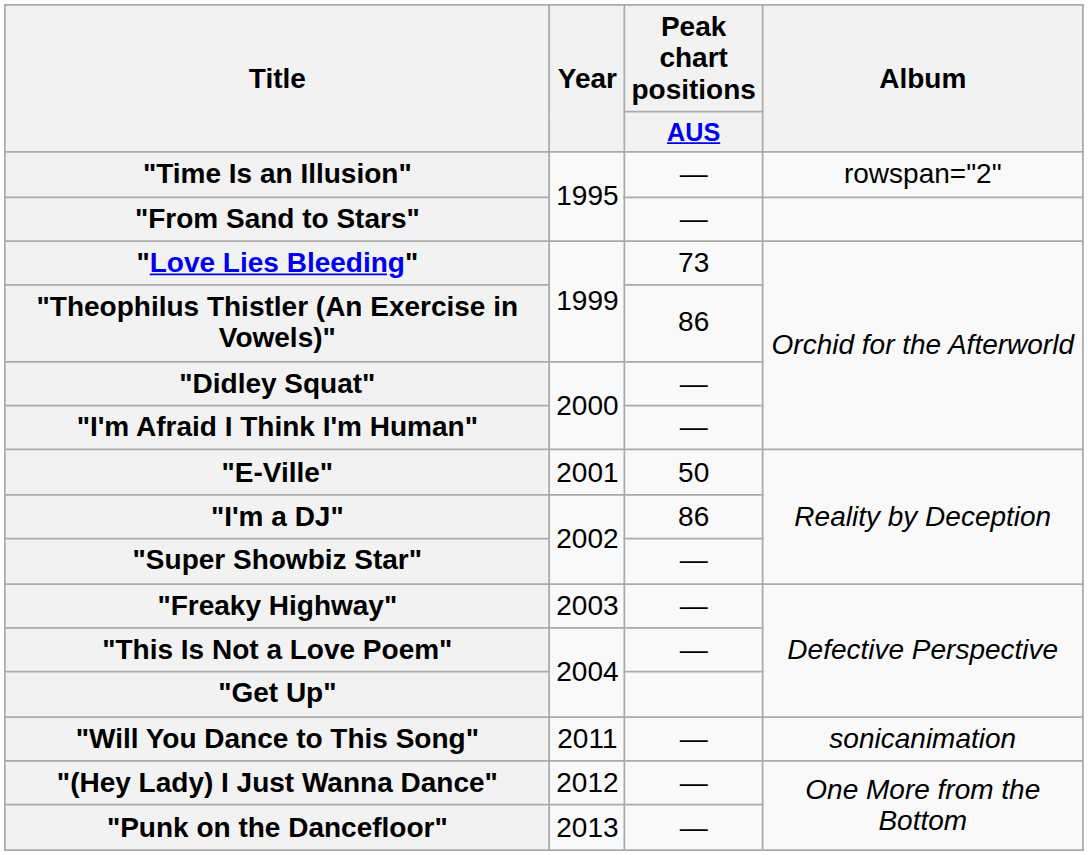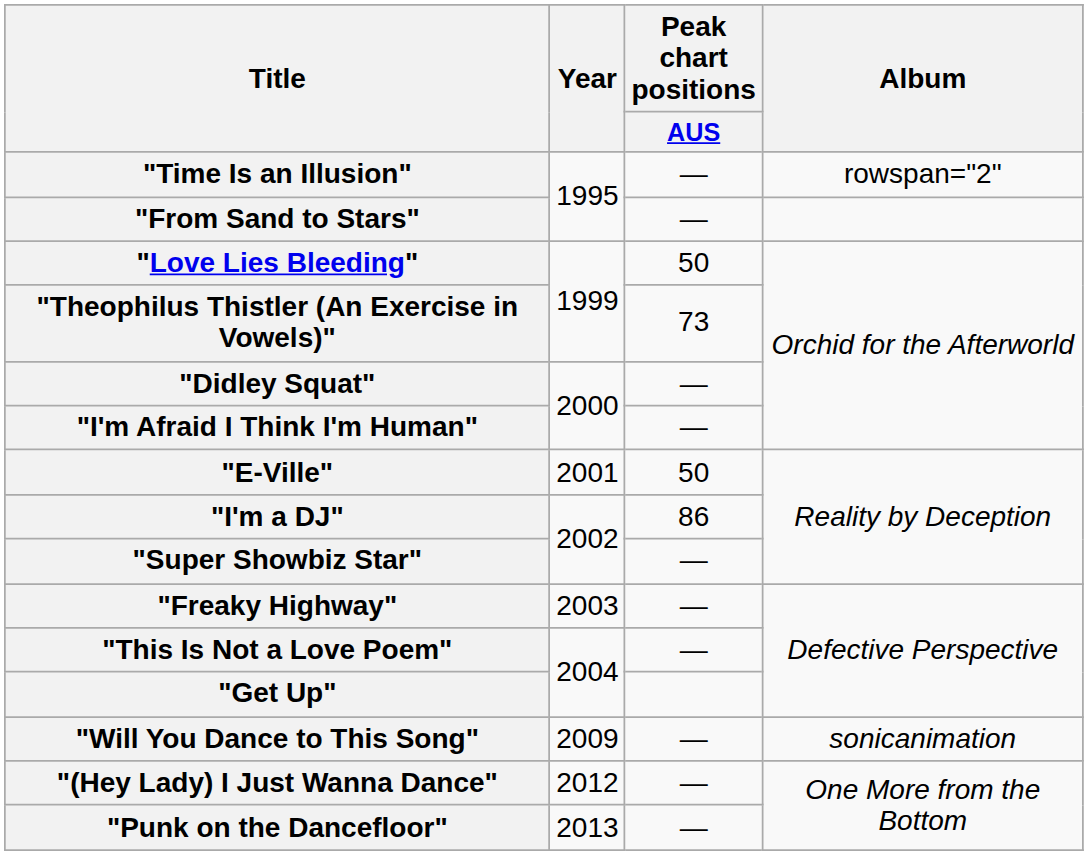(694, 262) 73 -> (694, 262) 50
(694, 322) 86 -> (694, 322) 73
(587, 738) 2011 -> (587, 738) 2009
